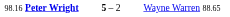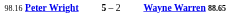(182, 7) normal -> (185, 7) bold
